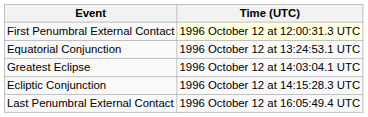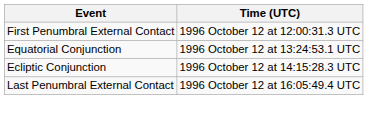(270, 31) lightyellow background -> (270, 31) no background
- row: (49, 67)
